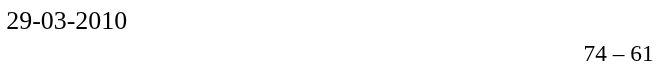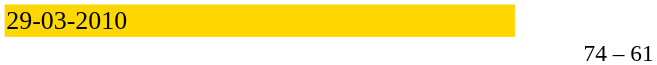(67, 20) no background -> (67, 20) gold background
